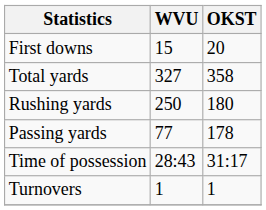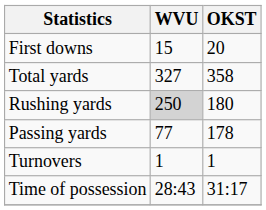(168, 104) no background -> (168, 104) lightgrey background
rows swapped: (45, 190) <-> (78, 161)
